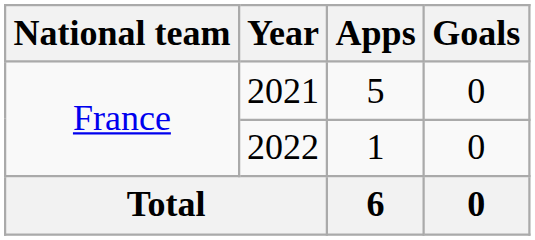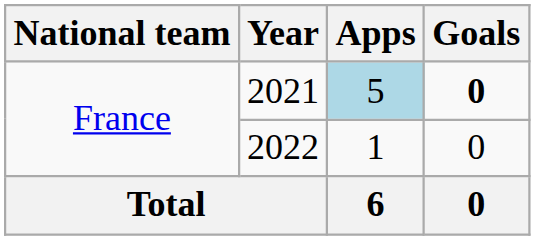(376, 90) no background -> (376, 90) lightblue background
(476, 90) normal -> (476, 90) bold
